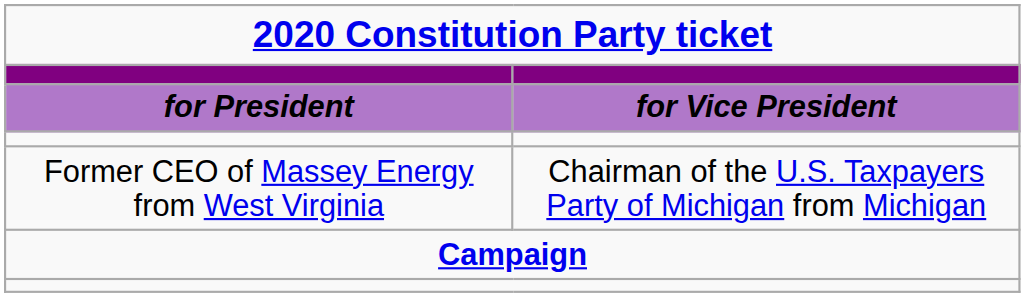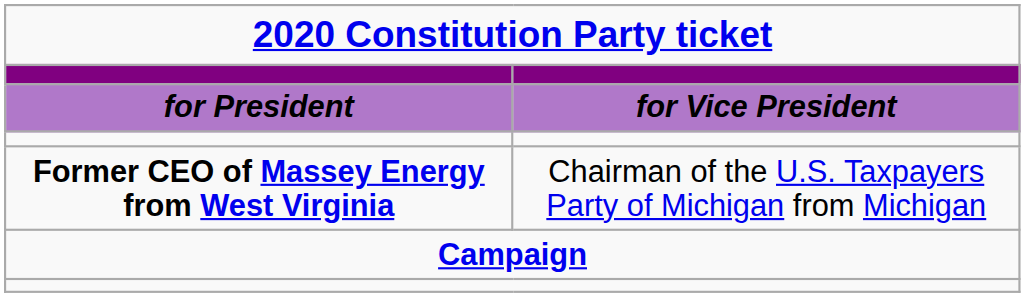(259, 188) normal -> (259, 188) bold
